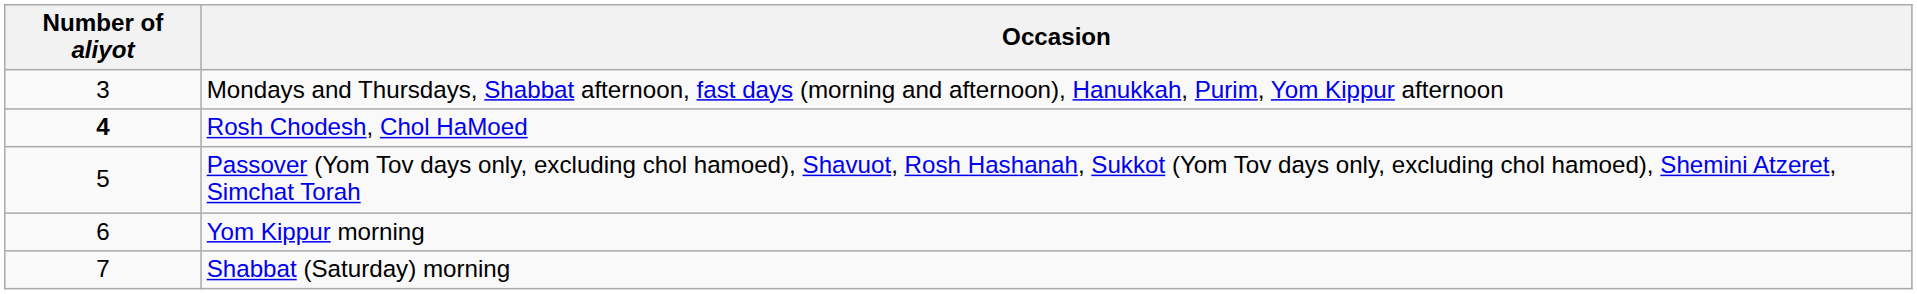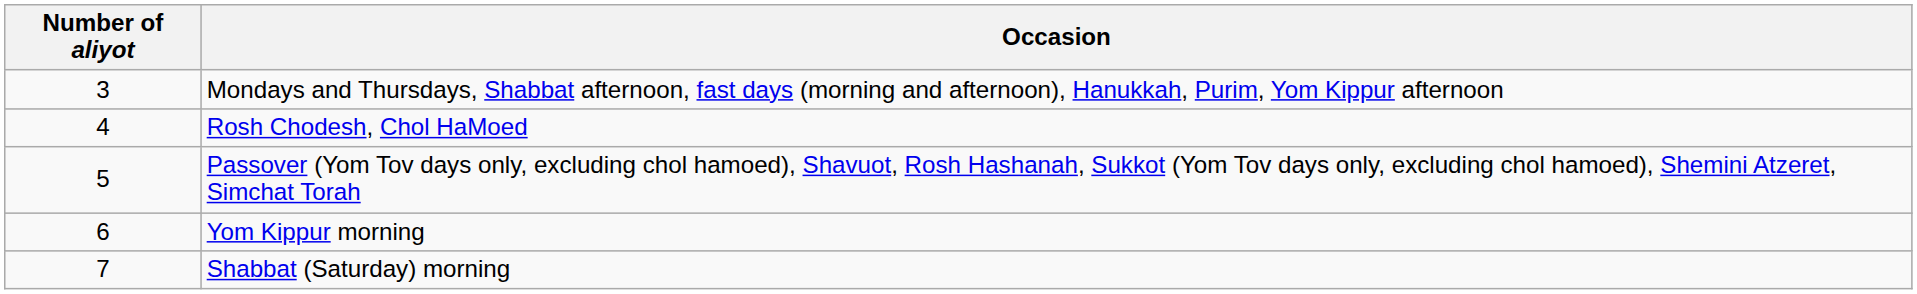(103, 127) bold -> (103, 127) normal
